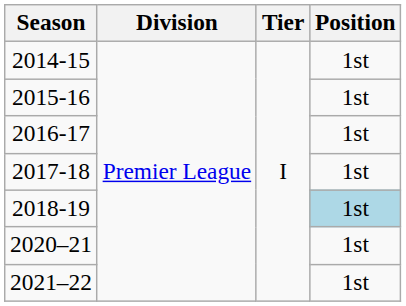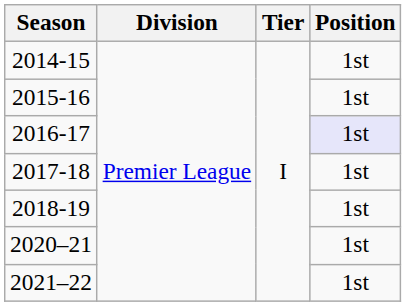(355, 134) no background -> (355, 134) lavender background
(355, 208) lightblue background -> (355, 208) no background
